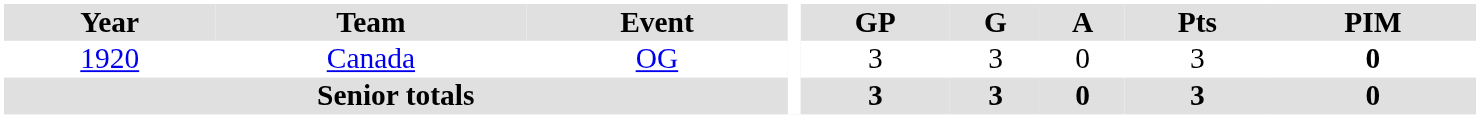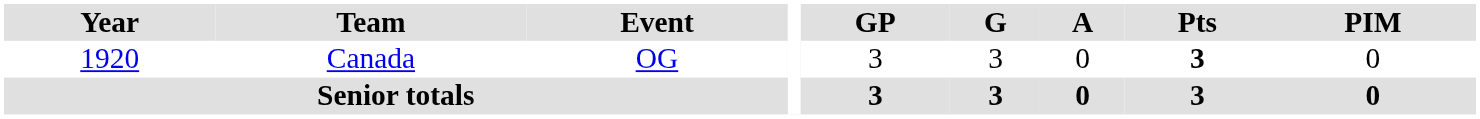(1197, 58) normal -> (1197, 58) bold
(1373, 58) bold -> (1373, 58) normal
